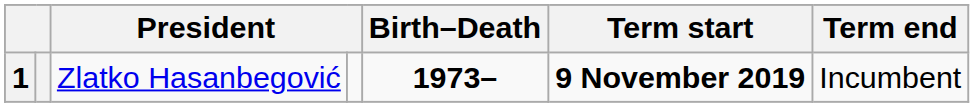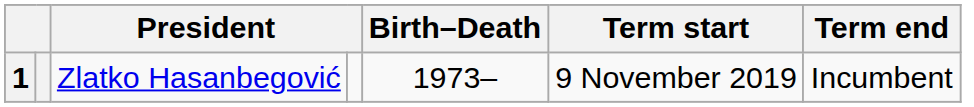(455, 76) bold -> (455, 76) normal
(680, 76) bold -> (676, 76) normal
